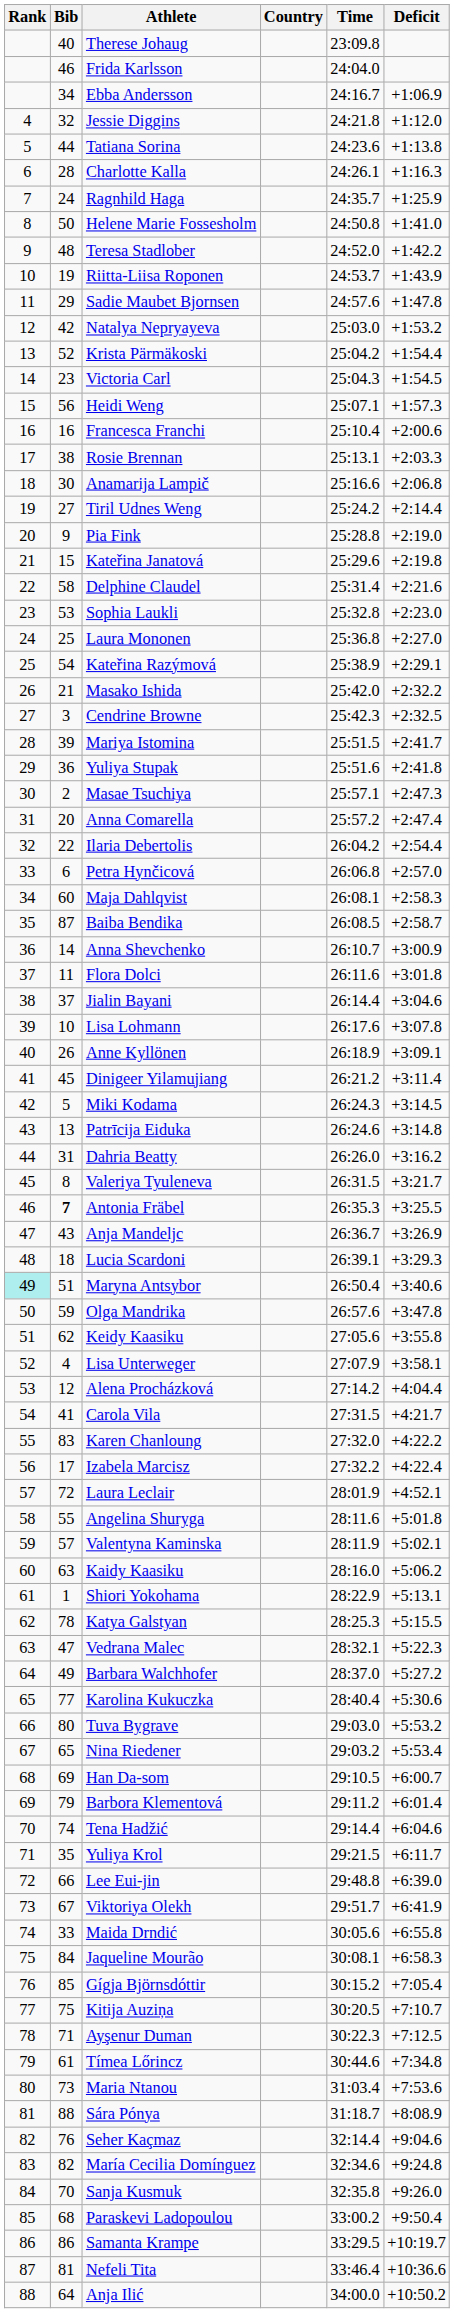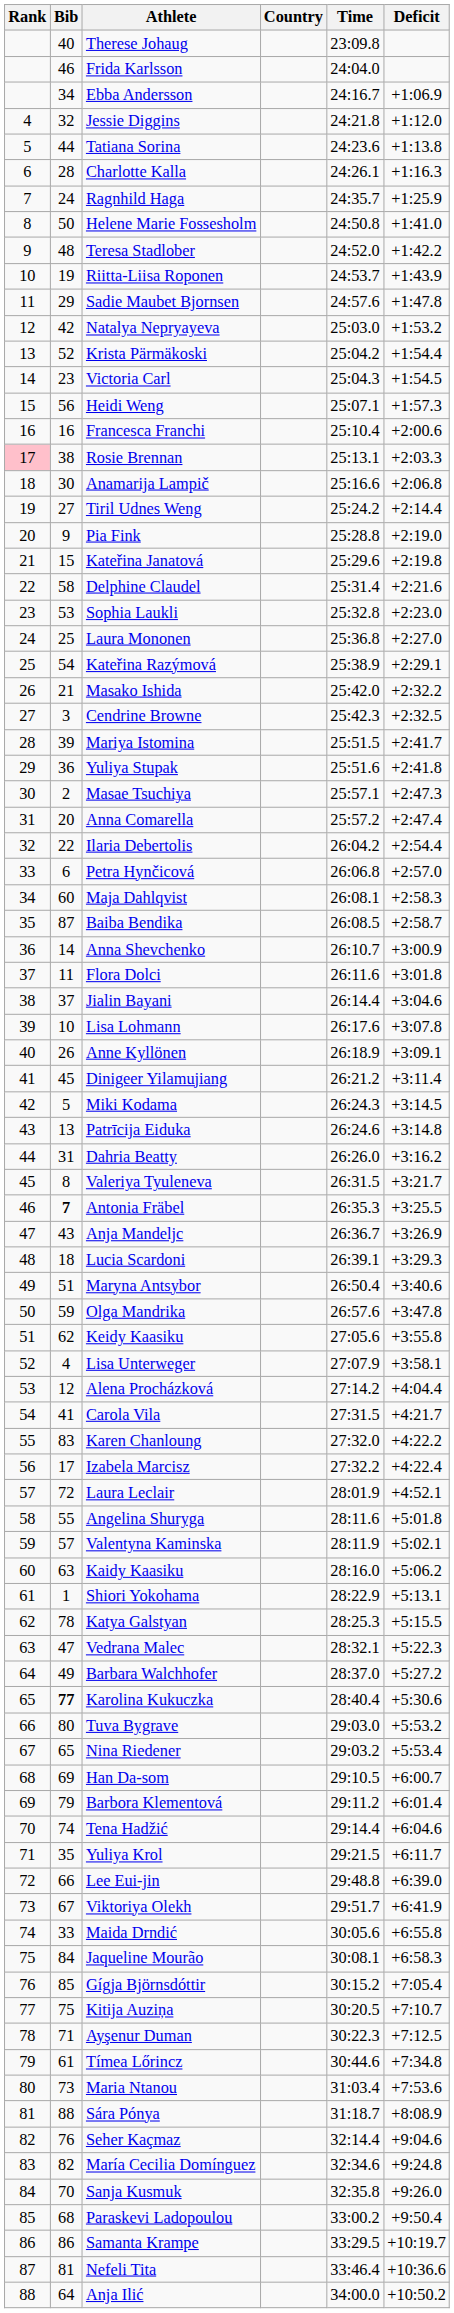(27, 457) no background -> (27, 457) pink background
(27, 1285) paleturquoise background -> (27, 1285) no background
(66, 1699) normal -> (66, 1699) bold
